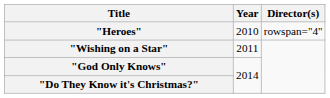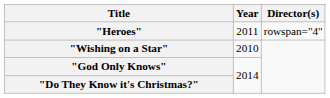(247, 31) 2010 -> (247, 31) 2011
(247, 48) 2011 -> (247, 48) 2010
